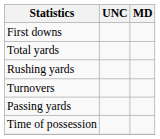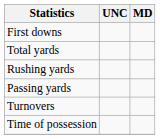rows swapped: (39, 106) <-> (31, 87)
